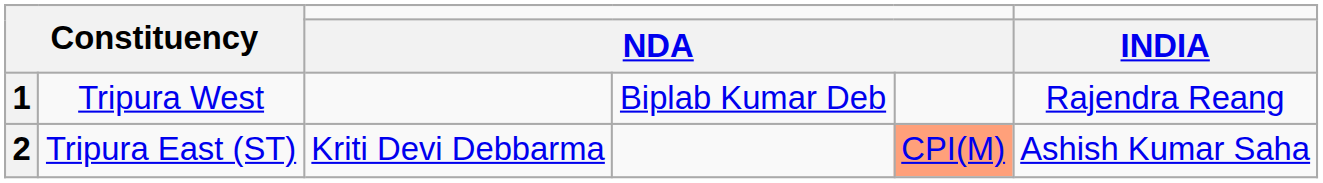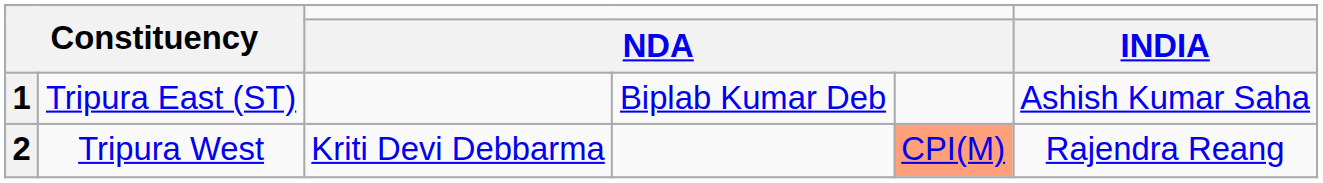(171, 97) Tripura West -> (171, 97) Tripura East (ST)
(1165, 97) Rajendra Reang -> (1165, 97) Ashish Kumar Saha
(171, 149) Tripura East (ST) -> (171, 149) Tripura West
(1165, 149) Ashish Kumar Saha -> (1165, 149) Rajendra Reang
